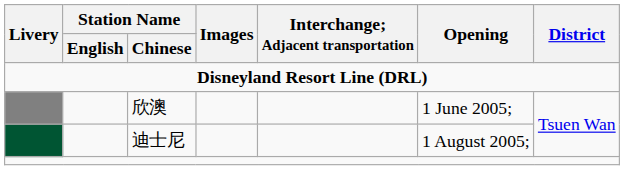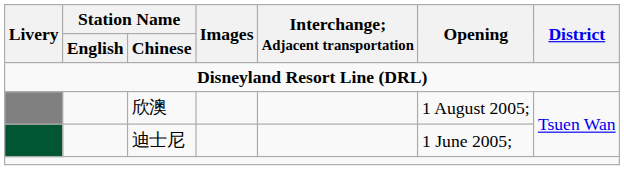(467, 108) 1 June 2005; -> (476, 108) 1 August 2005;
(476, 140) 1 August 2005; -> (467, 140) 1 June 2005;
